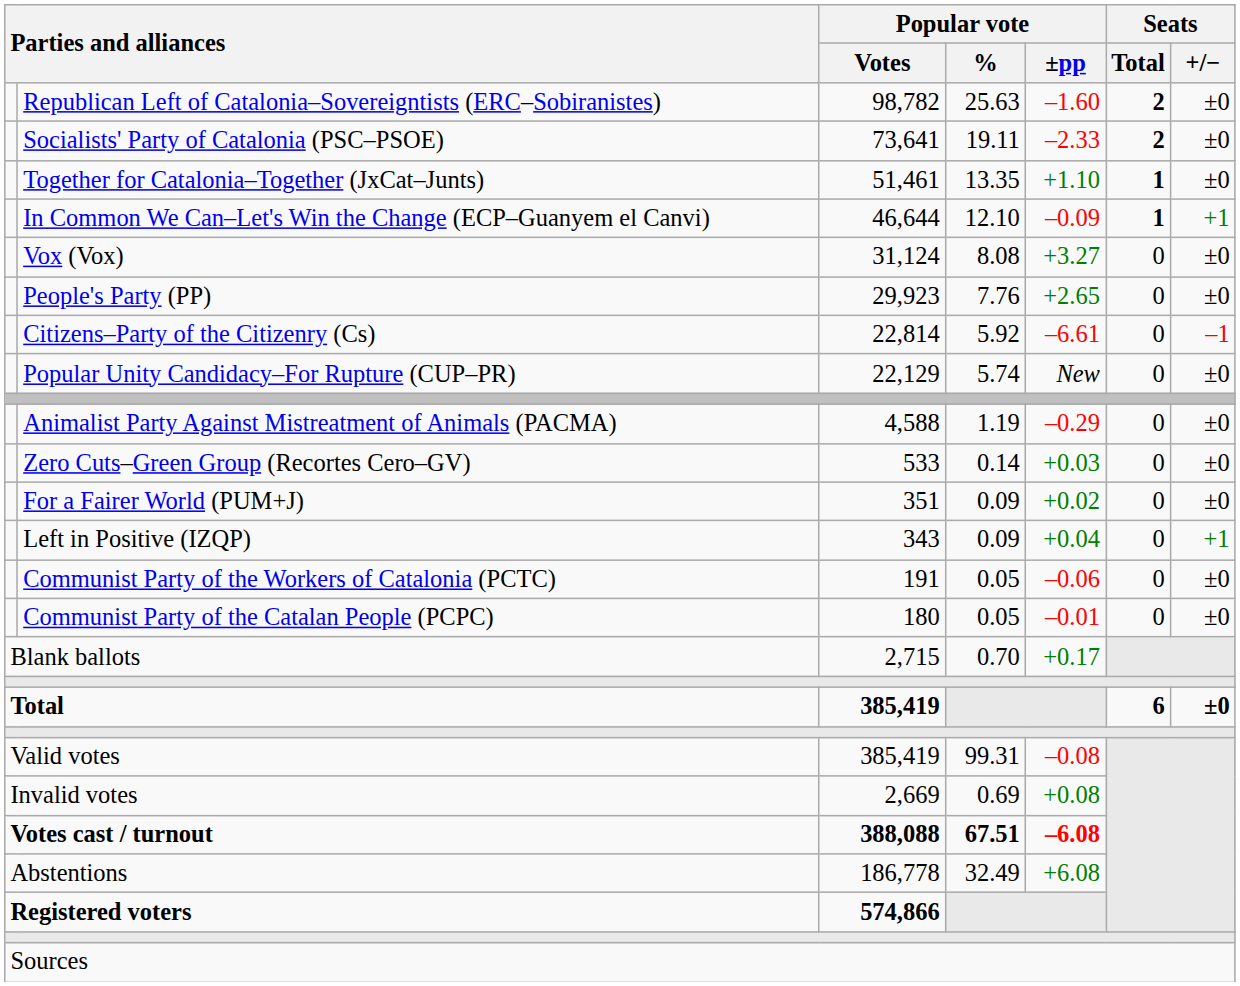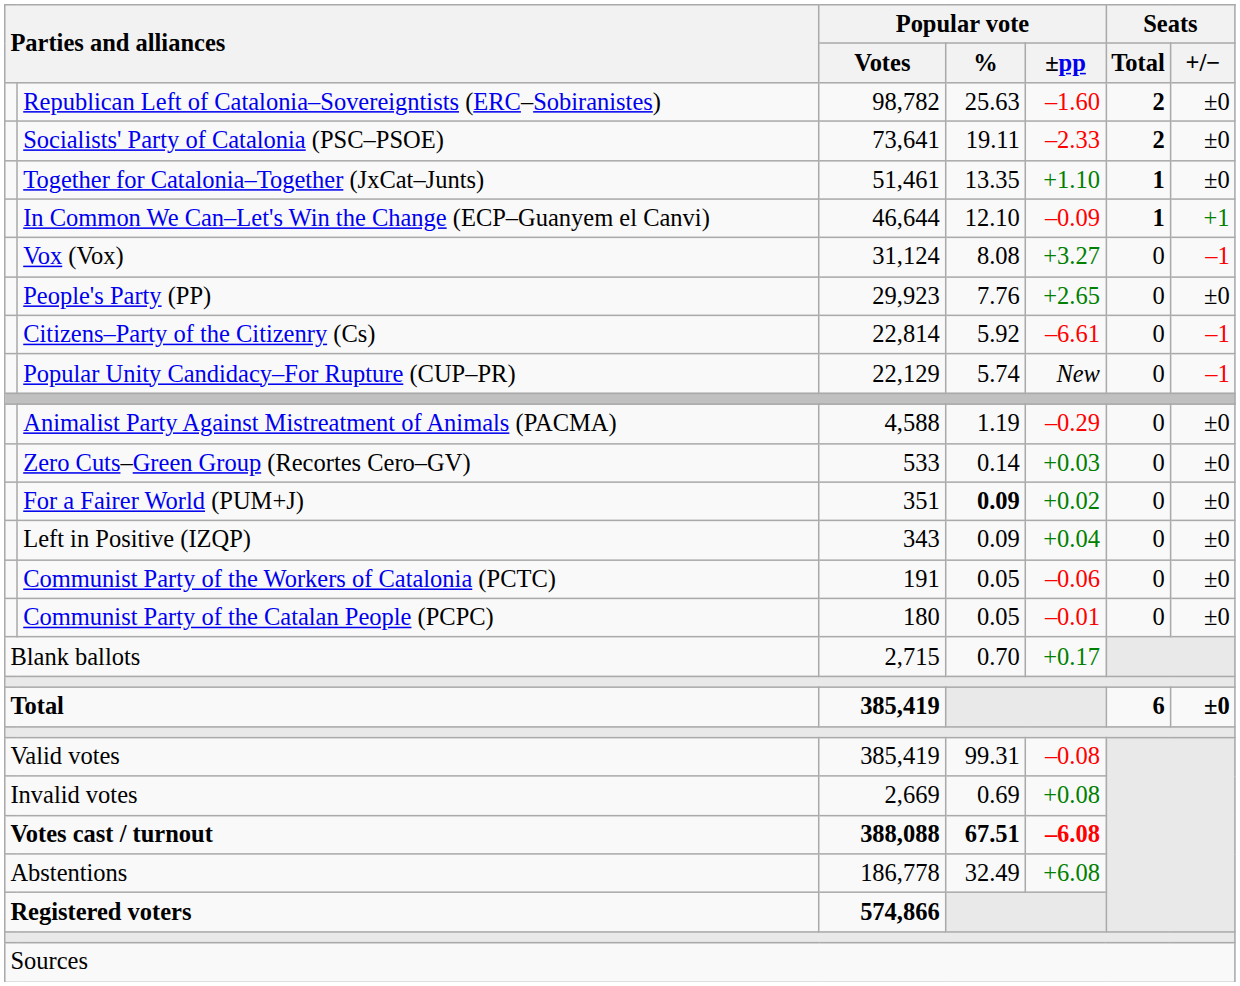(1217, 256) ±0 -> (1217, 256) –1
(1217, 373) ±0 -> (1217, 373) –1
(998, 501) normal -> (998, 501) bold
(1217, 539) +1 -> (1217, 539) ±0
